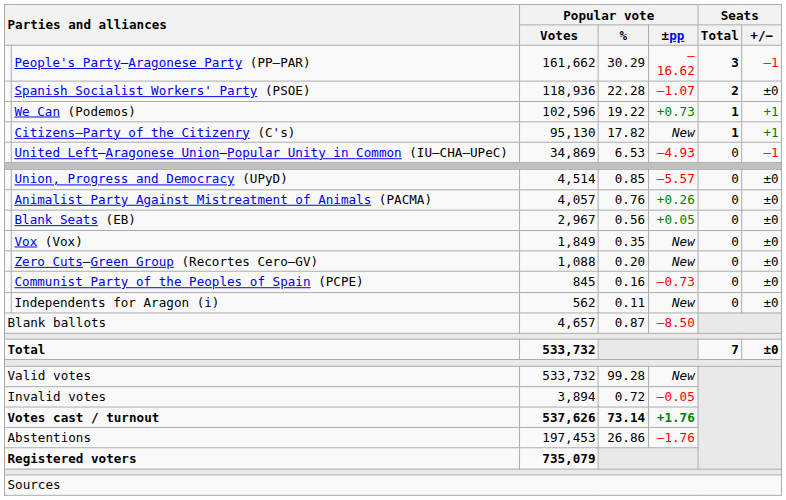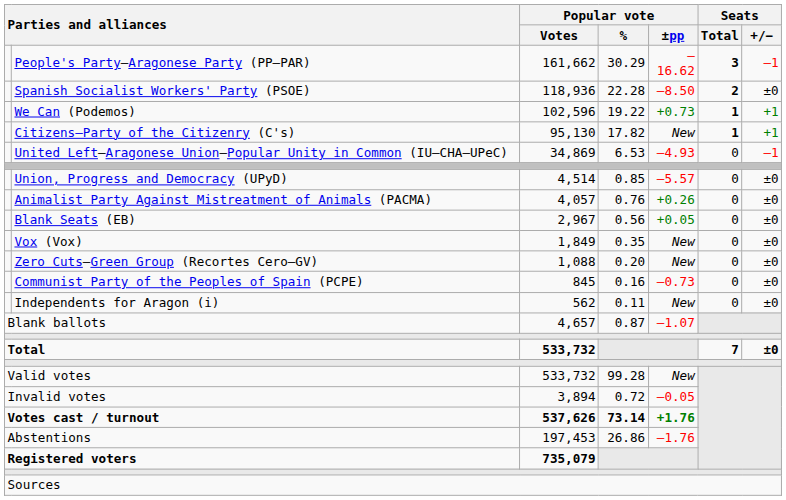(676, 91) –1.07 -> (676, 91) –8.50
(676, 323) –8.50 -> (676, 323) –1.07
